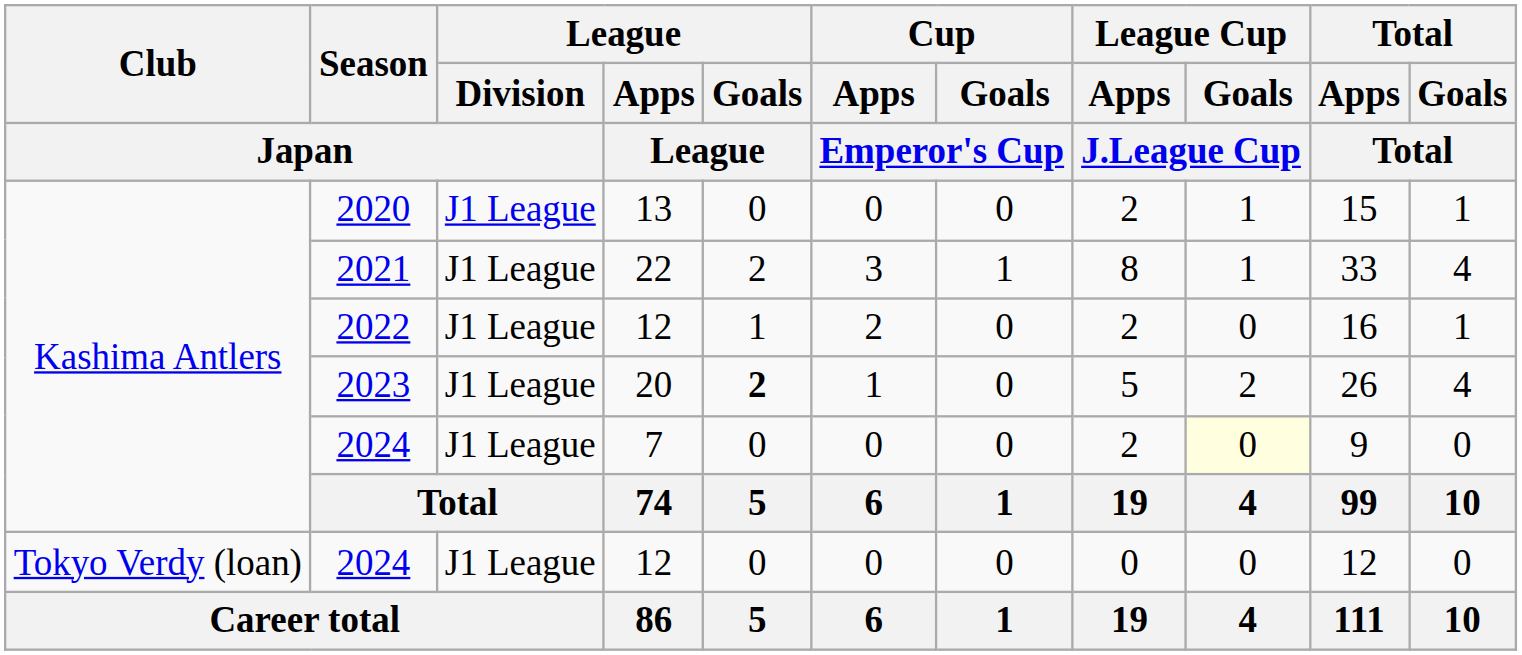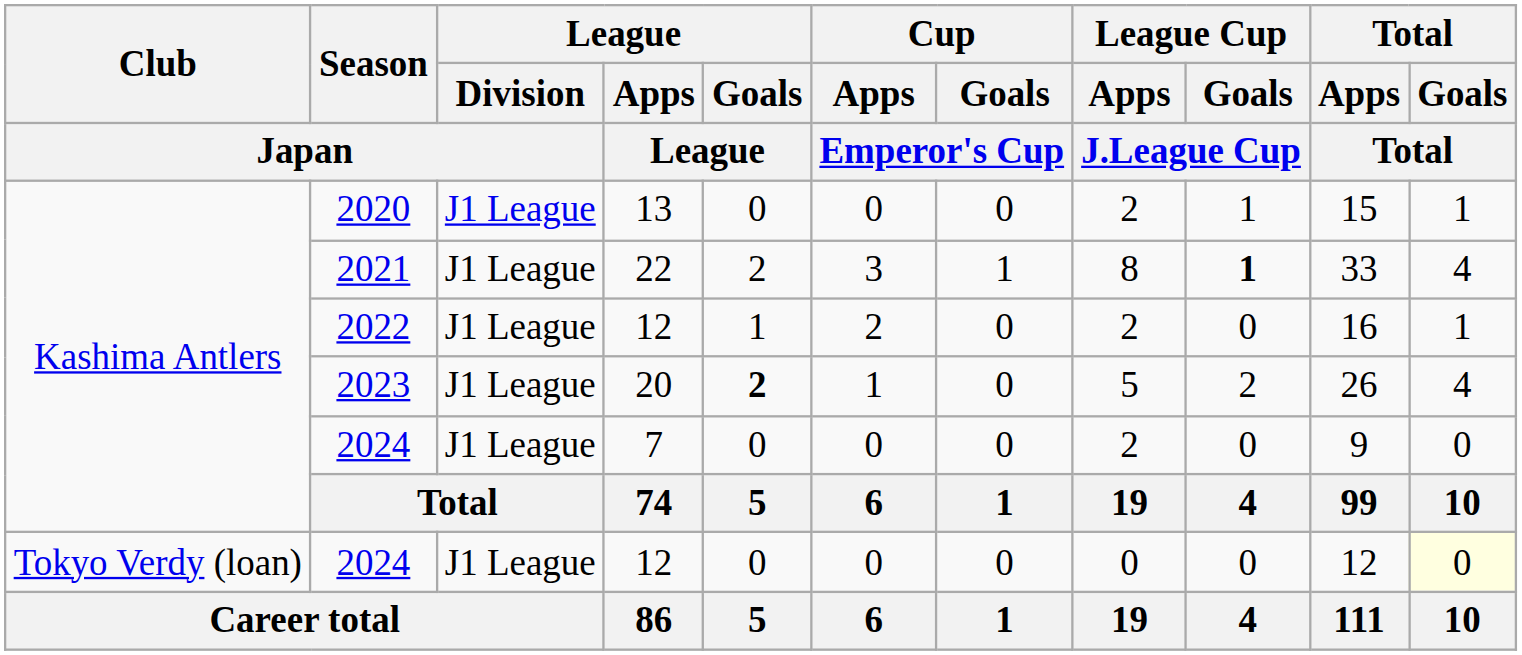(1248, 268) normal -> (1248, 268) bold
(1248, 444) lightyellow background -> (1248, 444) no background
(1462, 561) no background -> (1462, 561) lightyellow background
